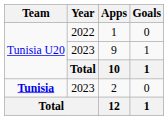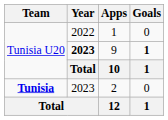(83, 50) normal -> (83, 50) bold
(147, 50) normal -> (147, 50) bold
